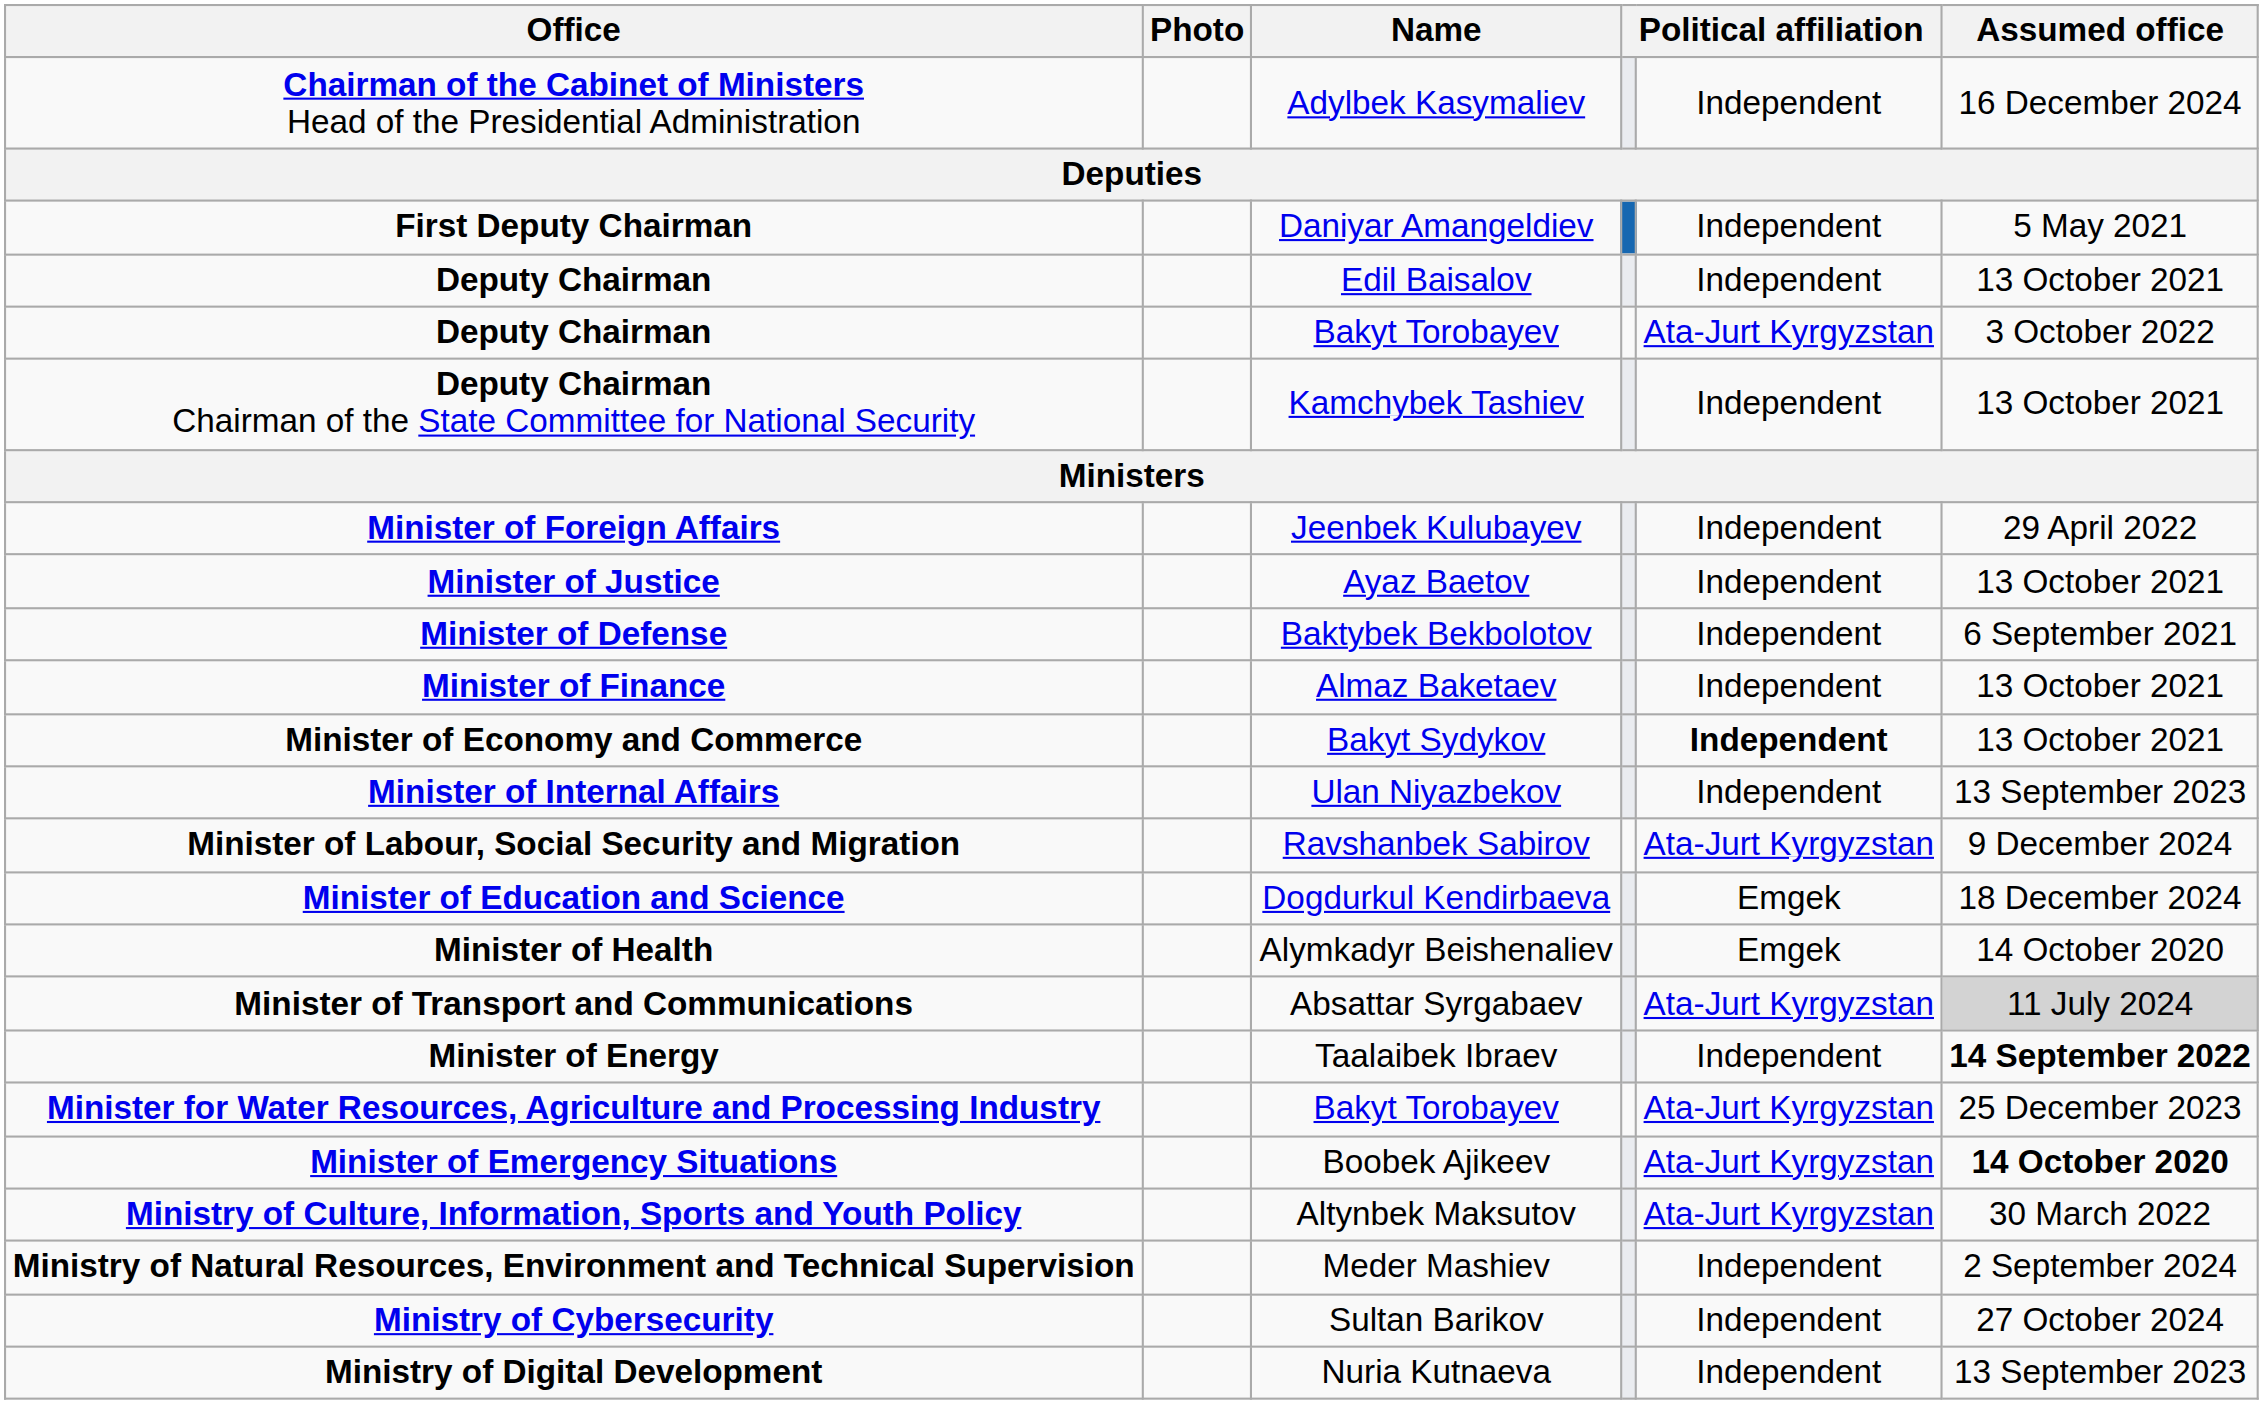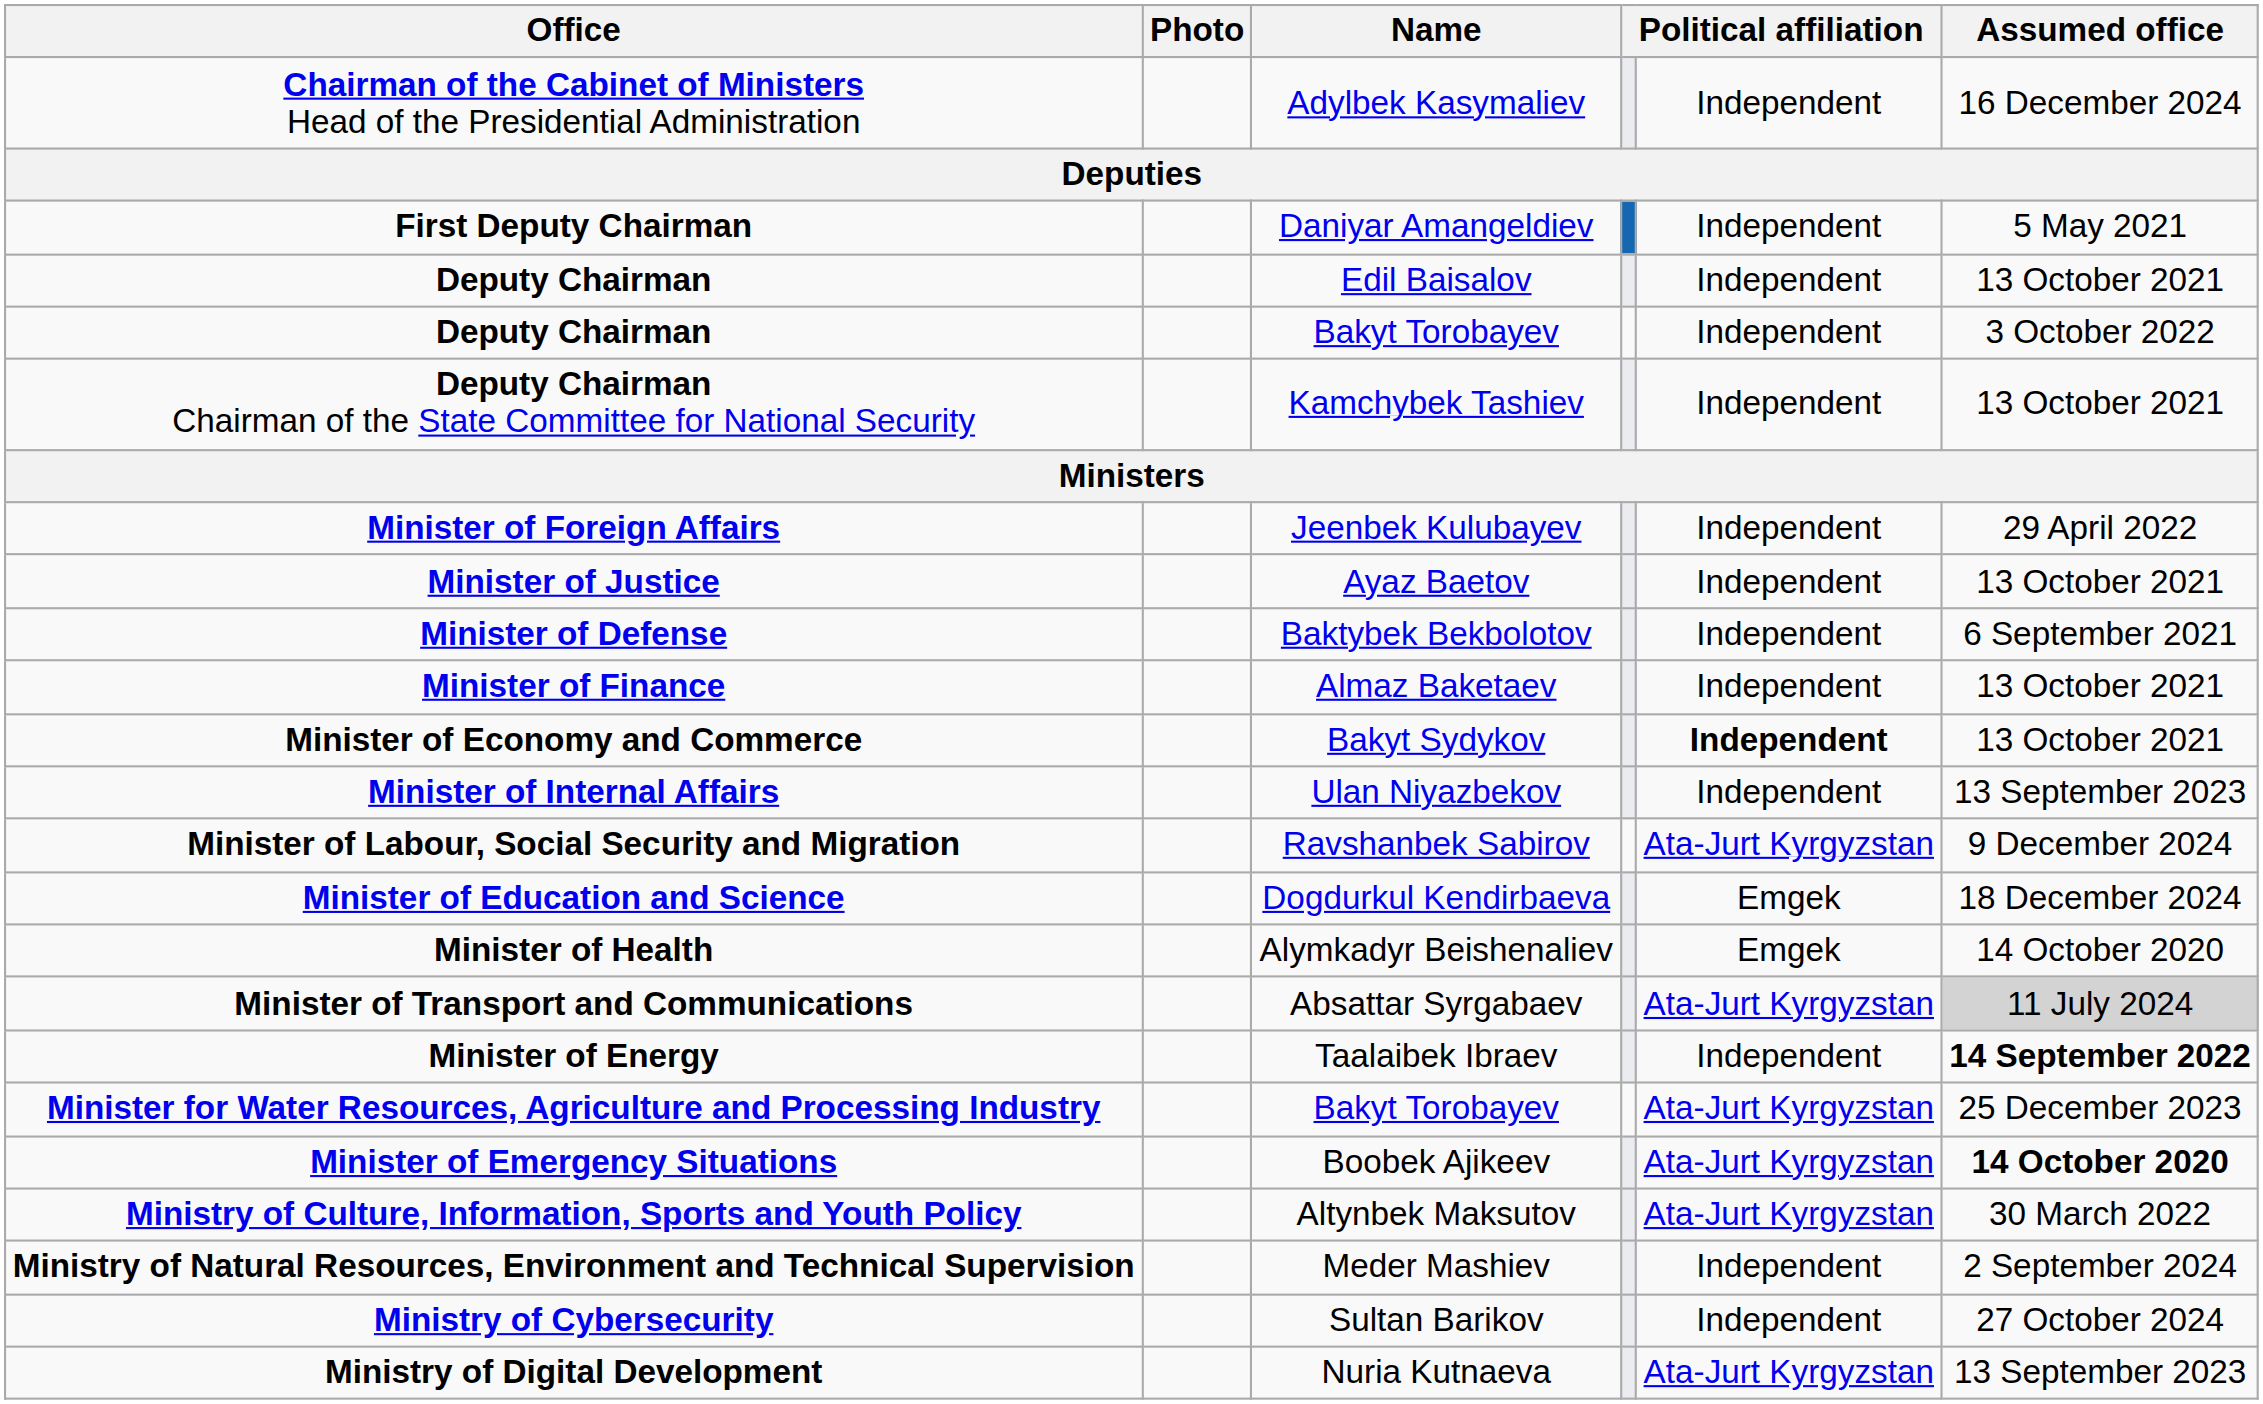(1789, 332) Ata-Jurt Kyrgyzstan -> (1789, 332) Independent
(1789, 1372) Independent -> (1789, 1372) Ata-Jurt Kyrgyzstan
